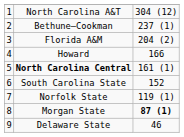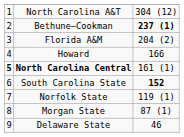(156, 26) normal -> (156, 26) bold
(9, 68) normal -> (9, 68) bold
(156, 82) normal -> (156, 82) bold
(156, 111) bold -> (156, 111) normal
